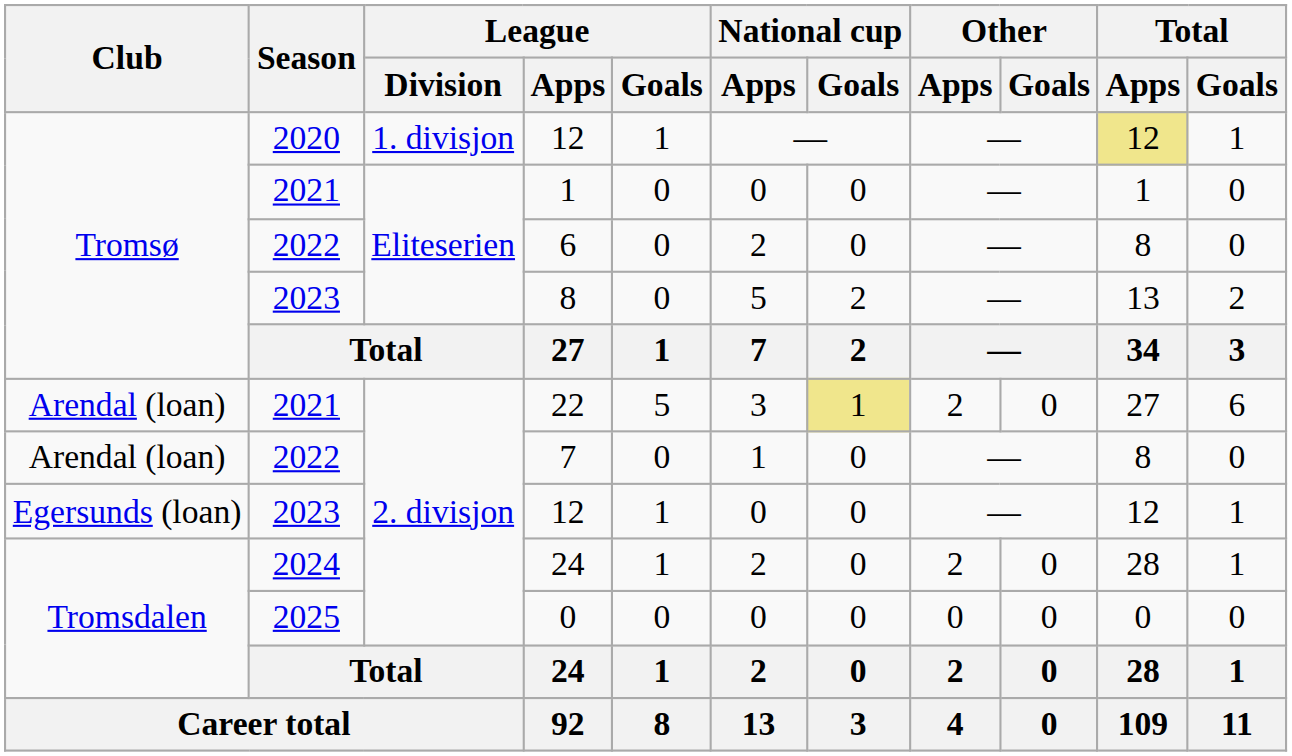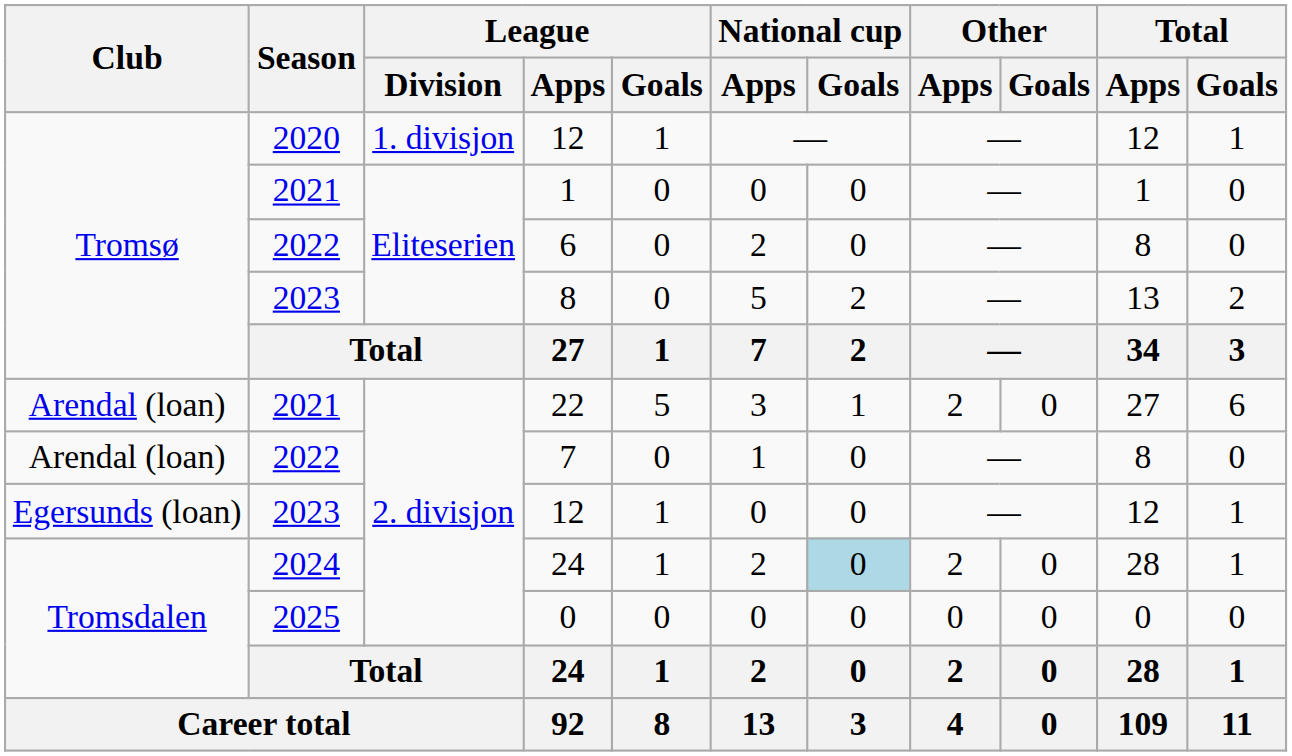(1143, 137) khaki background -> (1143, 137) no background
(858, 404) khaki background -> (858, 404) no background
(858, 564) no background -> (858, 564) lightblue background
